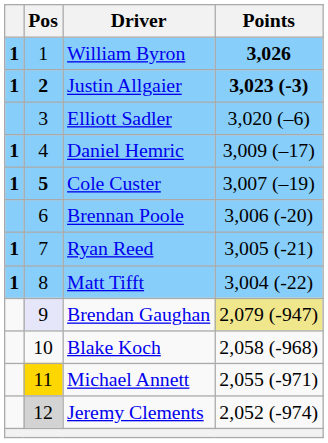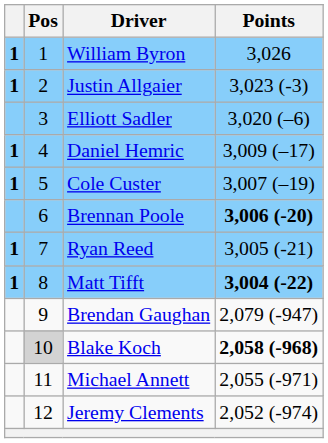(269, 53) bold -> (269, 53) normal
(43, 86) bold -> (43, 86) normal
(269, 86) bold -> (269, 86) normal
(43, 183) bold -> (43, 183) normal
(269, 216) normal -> (269, 216) bold
(269, 281) normal -> (269, 281) bold
(43, 314) lavender background -> (43, 314) no background
(269, 314) khaki background -> (269, 314) no background
(43, 346) no background -> (43, 346) lightgrey background
(269, 346) normal -> (269, 346) bold
(43, 379) gold background -> (43, 379) no background
(43, 411) lightgrey background -> (43, 411) no background
